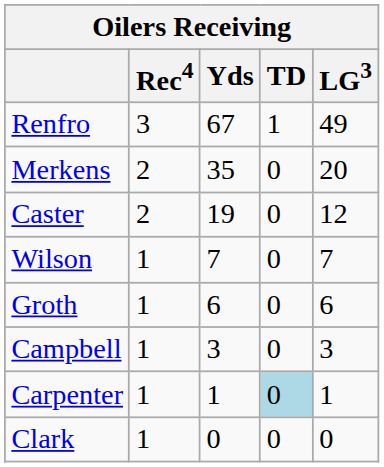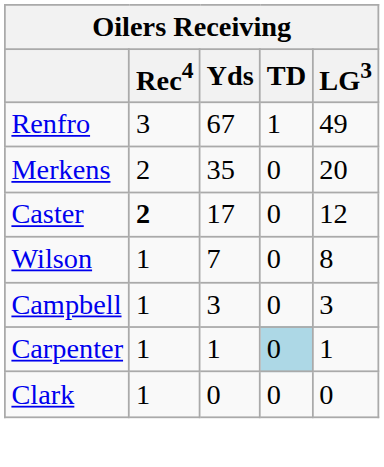(143, 214) normal -> (143, 214) bold
(221, 214) 19 -> (221, 214) 17
(326, 259) 7 -> (326, 259) 8
- row: (44, 304)
